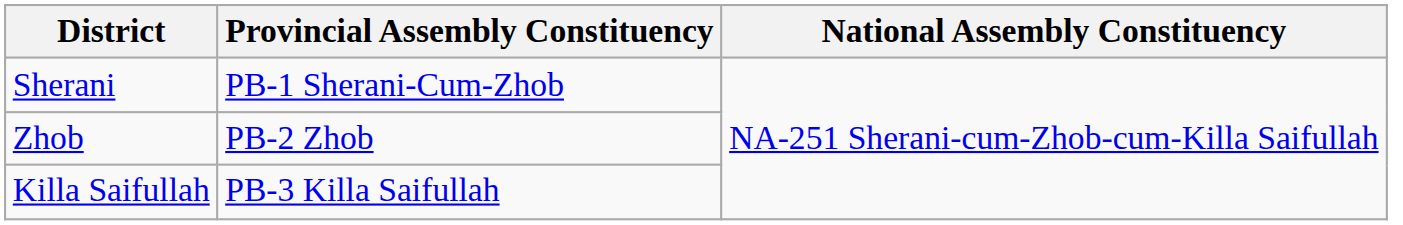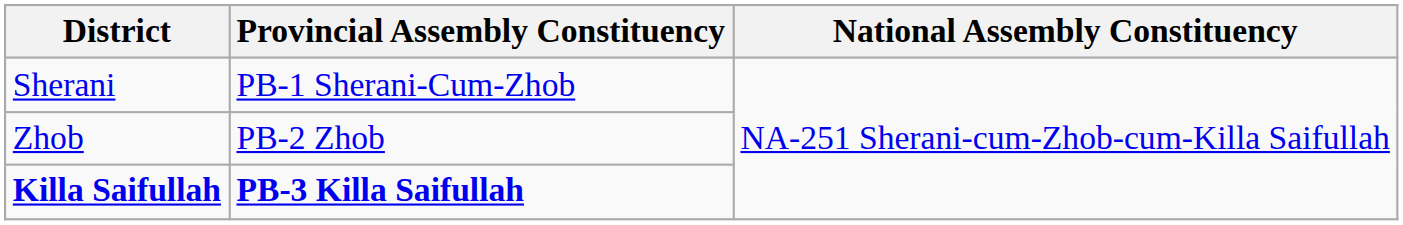(111, 191) normal -> (117, 191) bold
(362, 191) normal -> (380, 191) bold
